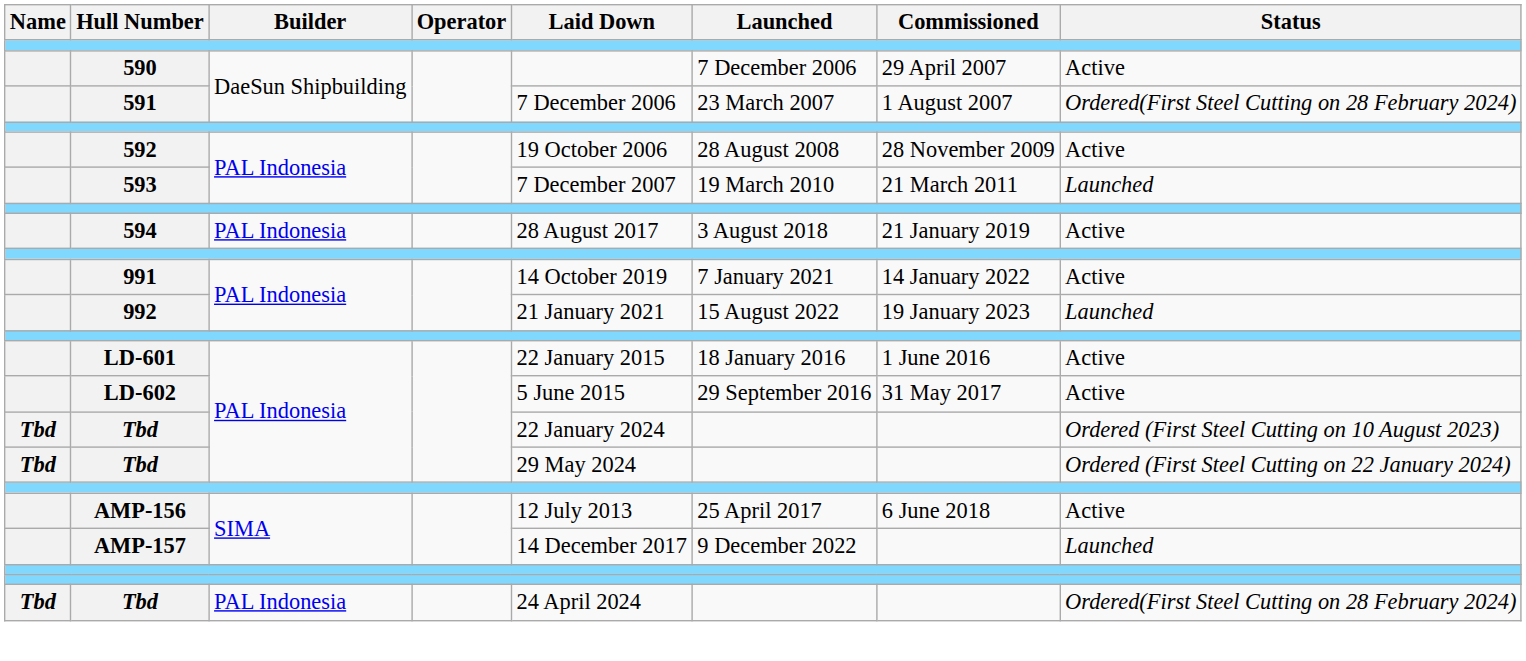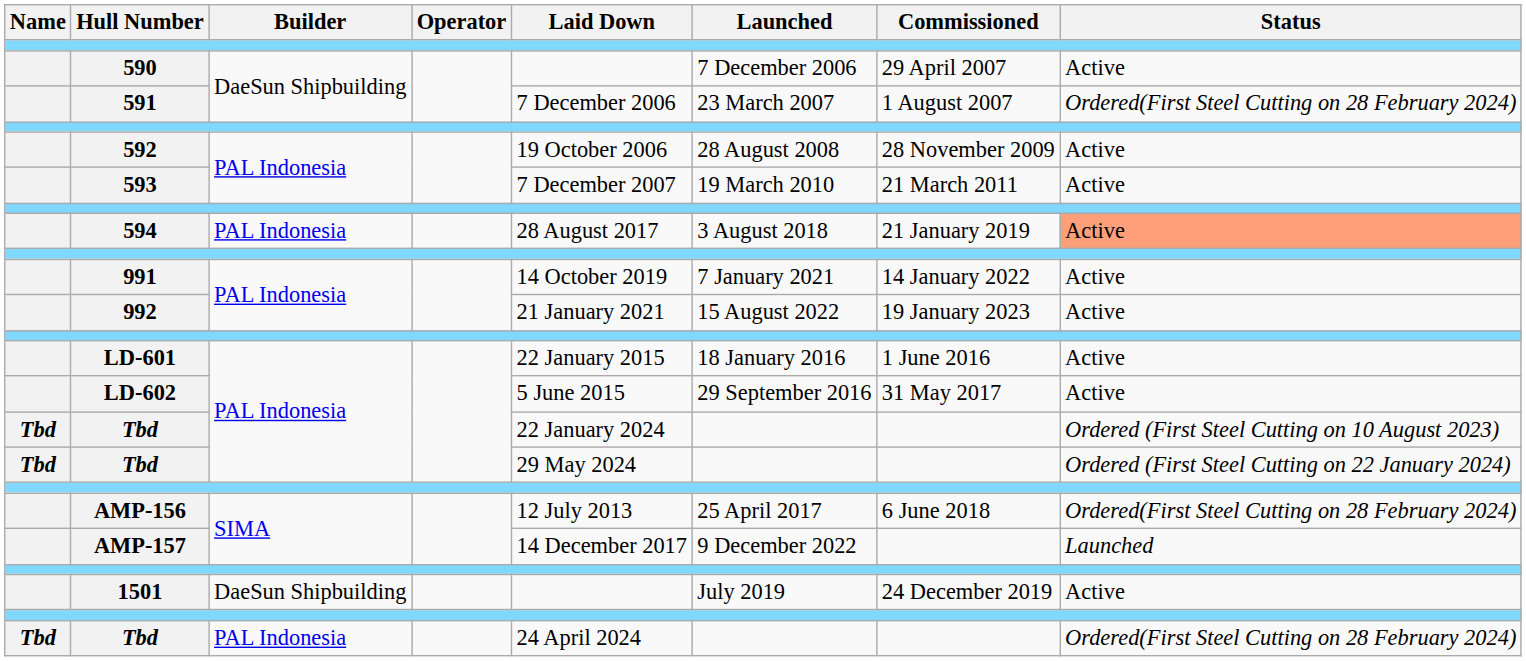(1109, 185) Launched -> (1095, 185) Active
(1095, 230) no background -> (1095, 230) lightsalmon background
(1109, 312) Launched -> (1095, 312) Active
(1095, 510) Active -> (1291, 510) Ordered(First Steel Cutting on 28 February 2024)
+ row: (140, 591)
